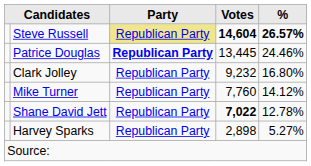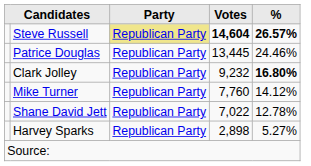(163, 53) bold -> (159, 53) normal
(283, 73) normal -> (276, 73) bold
(241, 112) bold -> (234, 112) normal
